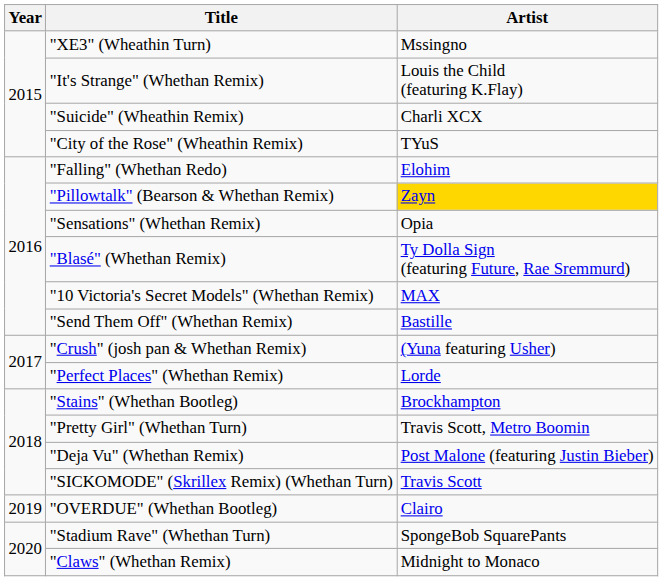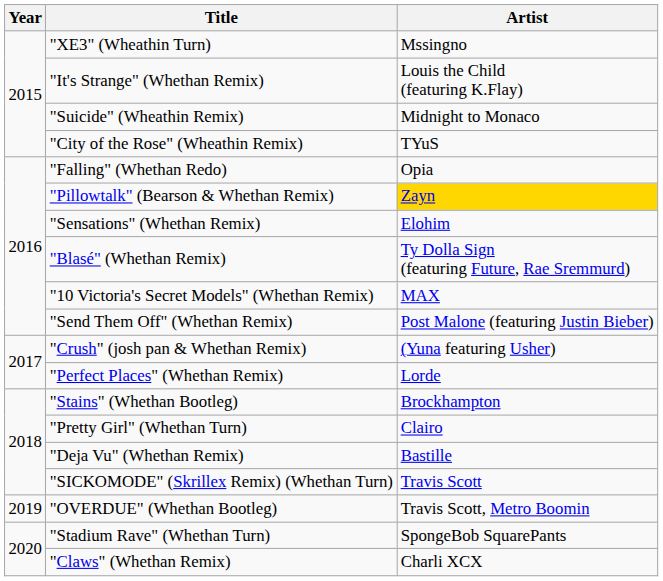(442, 116) Charli XCX -> (470, 116) Midnight to Monaco
(425, 169) Elohim -> (417, 169) Opia
(417, 223) Opia -> (425, 223) Elohim
(426, 322) Bastille -> (527, 322) Post Malone (featuring Justin Bieber)
(495, 428) Travis Scott, Metro Boomin -> (422, 428) Clairo
(527, 455) Post Malone (featuring Justin Bieber) -> (426, 455) Bastille
(422, 508) Clairo -> (495, 508) Travis Scott, Metro Boomin
(470, 561) Midnight to Monaco -> (442, 561) Charli XCX
